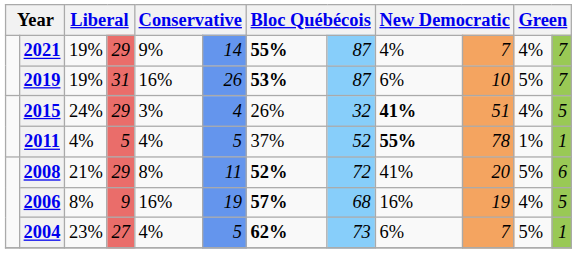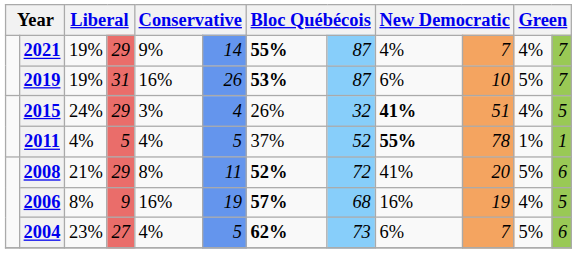(563, 232) 1 -> (563, 232) 6
